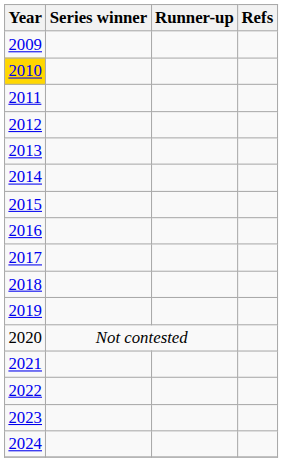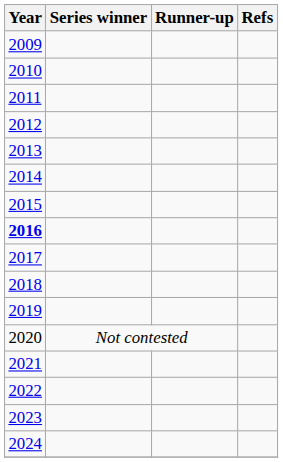(25, 71) gold background -> (25, 71) no background
(25, 230) normal -> (25, 230) bold
